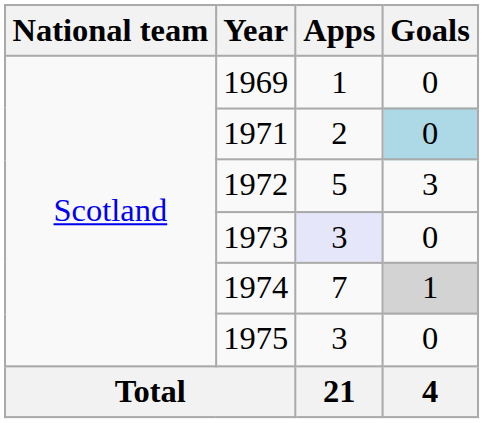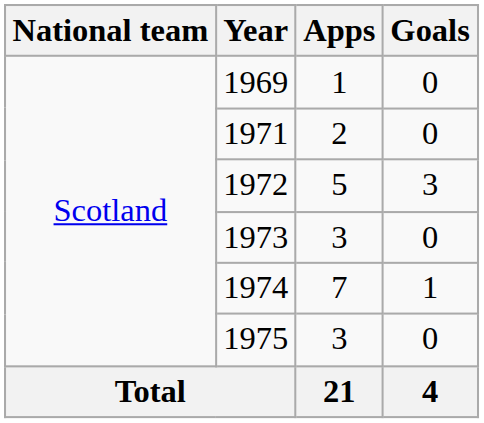(430, 133) lightblue background -> (430, 133) no background
(339, 236) lavender background -> (339, 236) no background
(430, 287) lightgrey background -> (430, 287) no background
